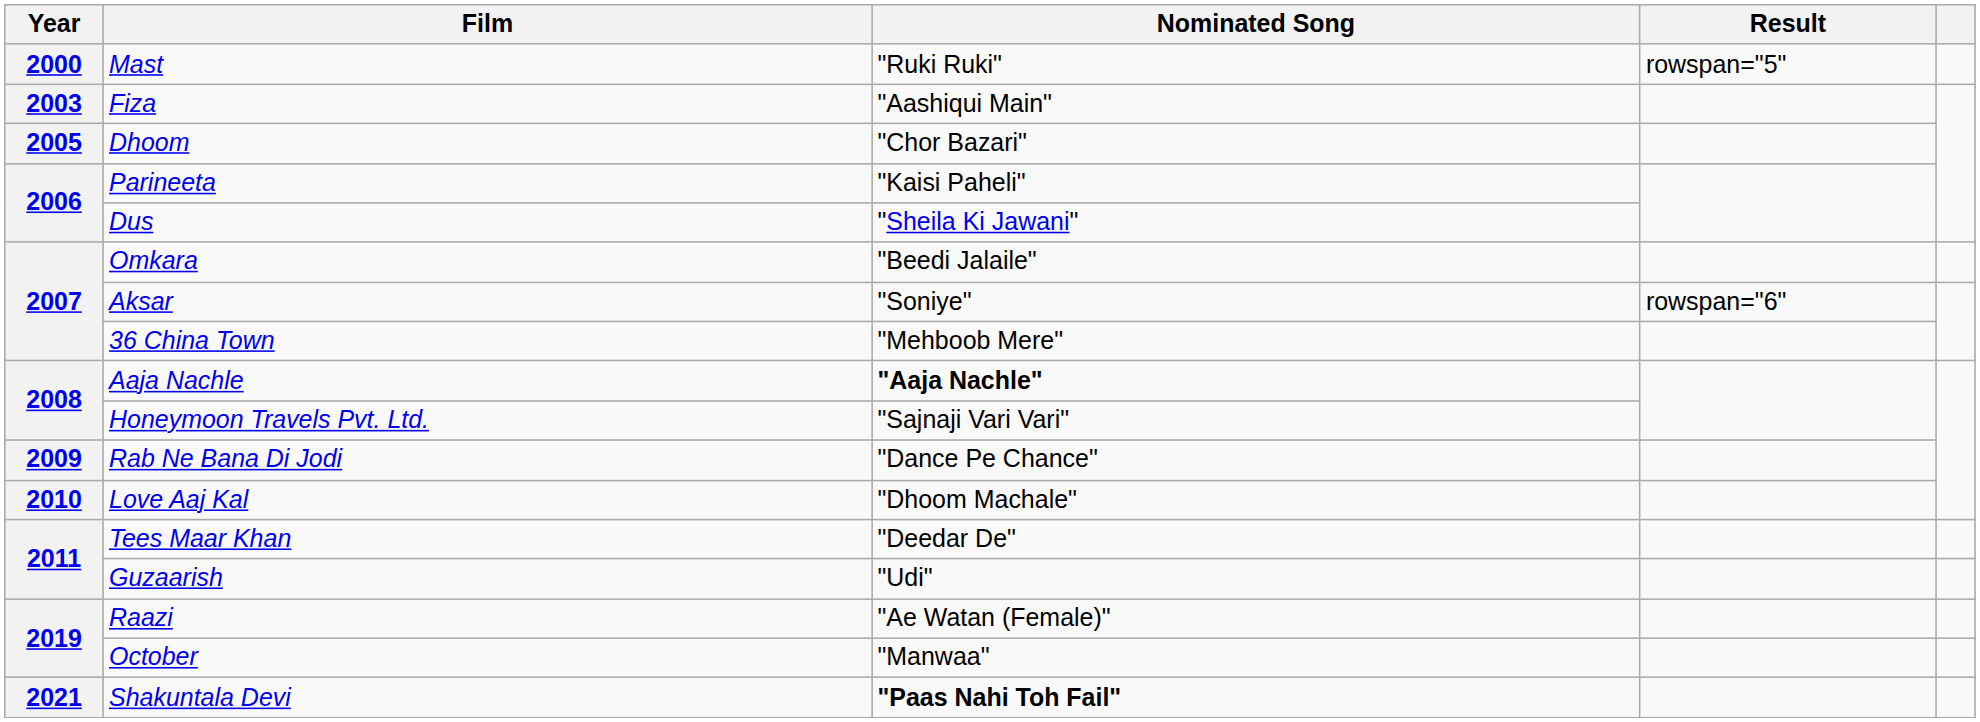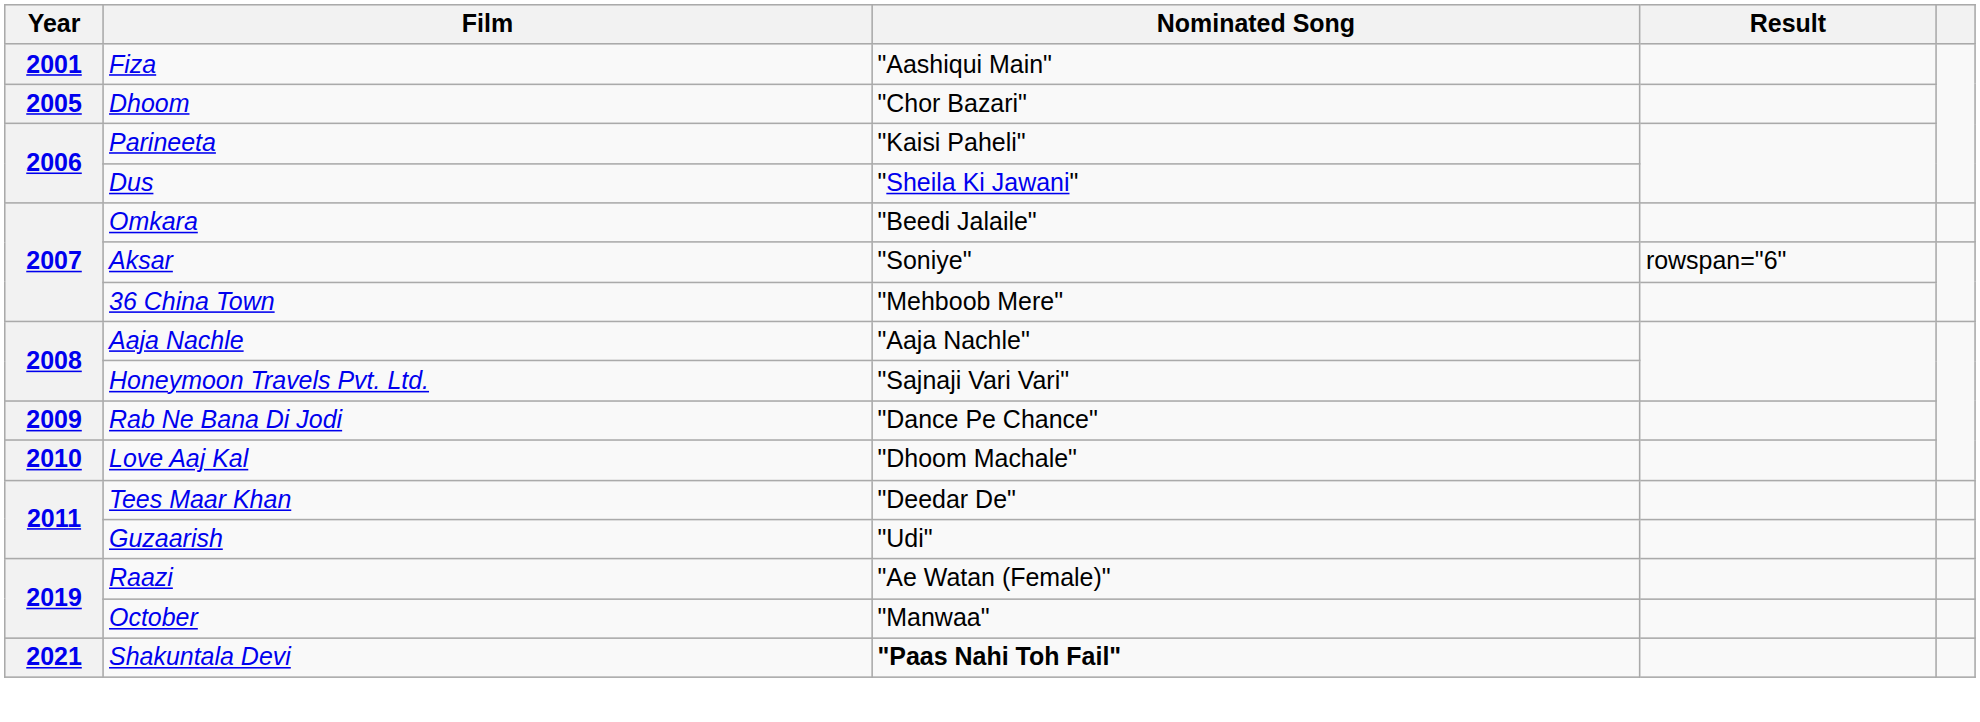- row: (136, 63)
(54, 103) 2003 -> (54, 63) 2001
(960, 380) bold -> (954, 340) normal
